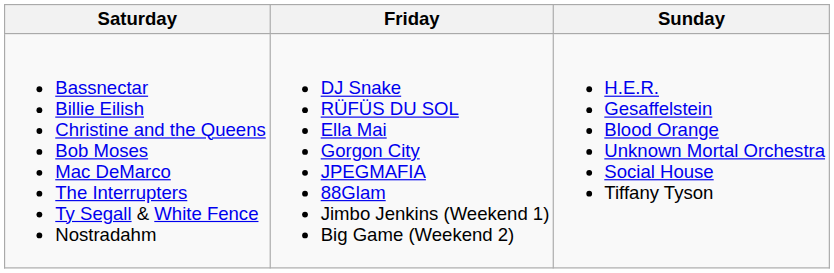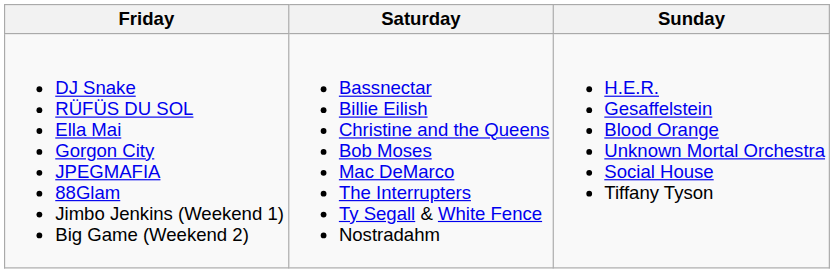columns swapped: (412, 19) <-> (137, 19)
